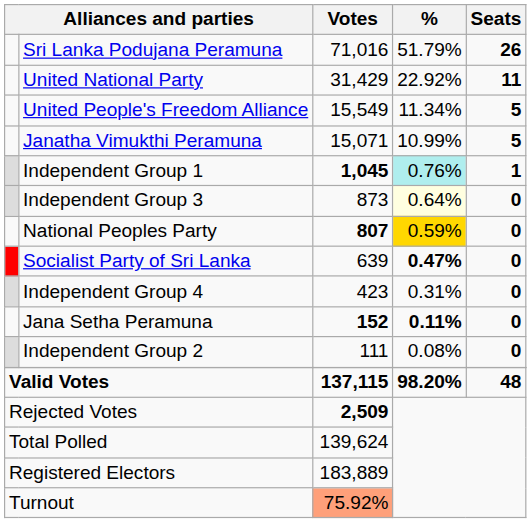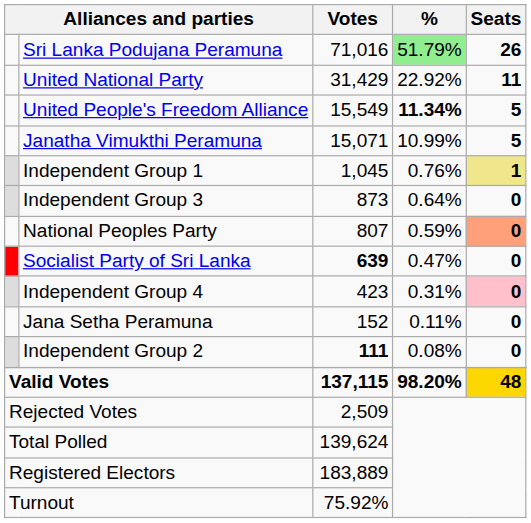(429, 49) no background -> (429, 49) lightgreen background
(430, 110) normal -> (430, 110) bold
(365, 170) bold -> (365, 170) normal
(435, 170) paleturquoise background -> (435, 170) no background
(516, 170) no background -> (516, 170) khaki background
(435, 200) lightyellow background -> (435, 200) no background
(373, 230) bold -> (373, 230) normal
(435, 230) gold background -> (435, 230) no background
(516, 230) no background -> (516, 230) lightsalmon background
(373, 261) normal -> (373, 261) bold
(435, 261) bold -> (435, 261) normal
(516, 291) no background -> (516, 291) pink background
(373, 321) bold -> (373, 321) normal
(435, 321) bold -> (435, 321) normal
(374, 351) normal -> (374, 351) bold
(511, 381) no background -> (511, 381) gold background
(365, 412) bold -> (365, 412) normal
(356, 502) lightsalmon background -> (356, 502) no background
